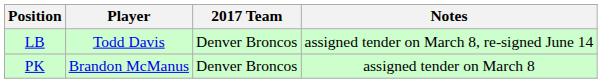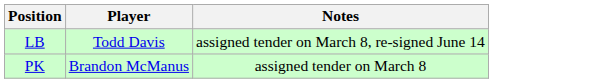- column: (247, 16)
